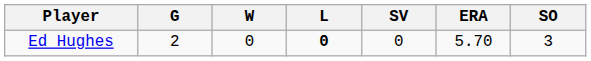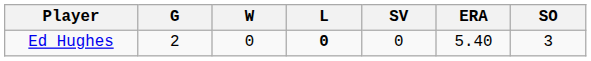(473, 43) 5.70 -> (473, 43) 5.40
